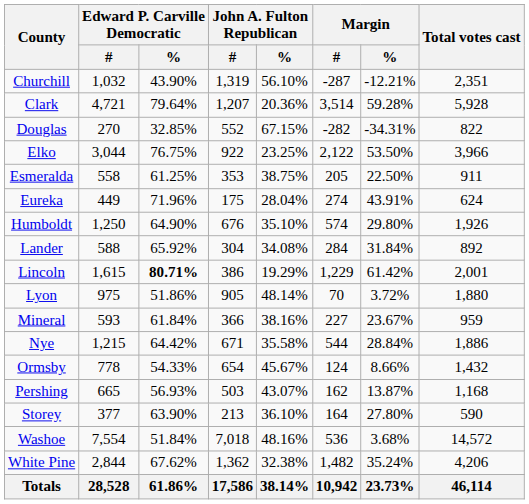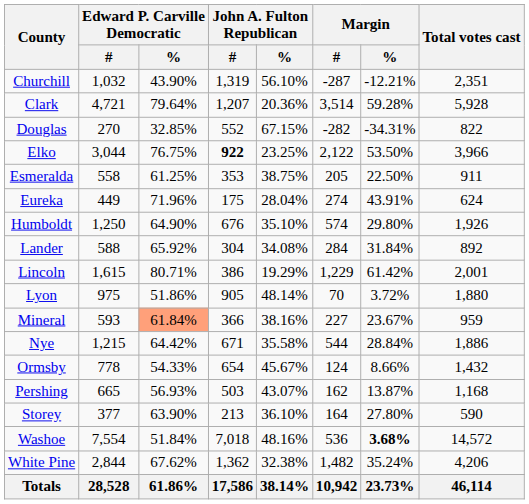(232, 152) normal -> (232, 152) bold
(174, 271) bold -> (174, 271) normal
(174, 319) no background -> (174, 319) lightsalmon background
(390, 438) normal -> (390, 438) bold
